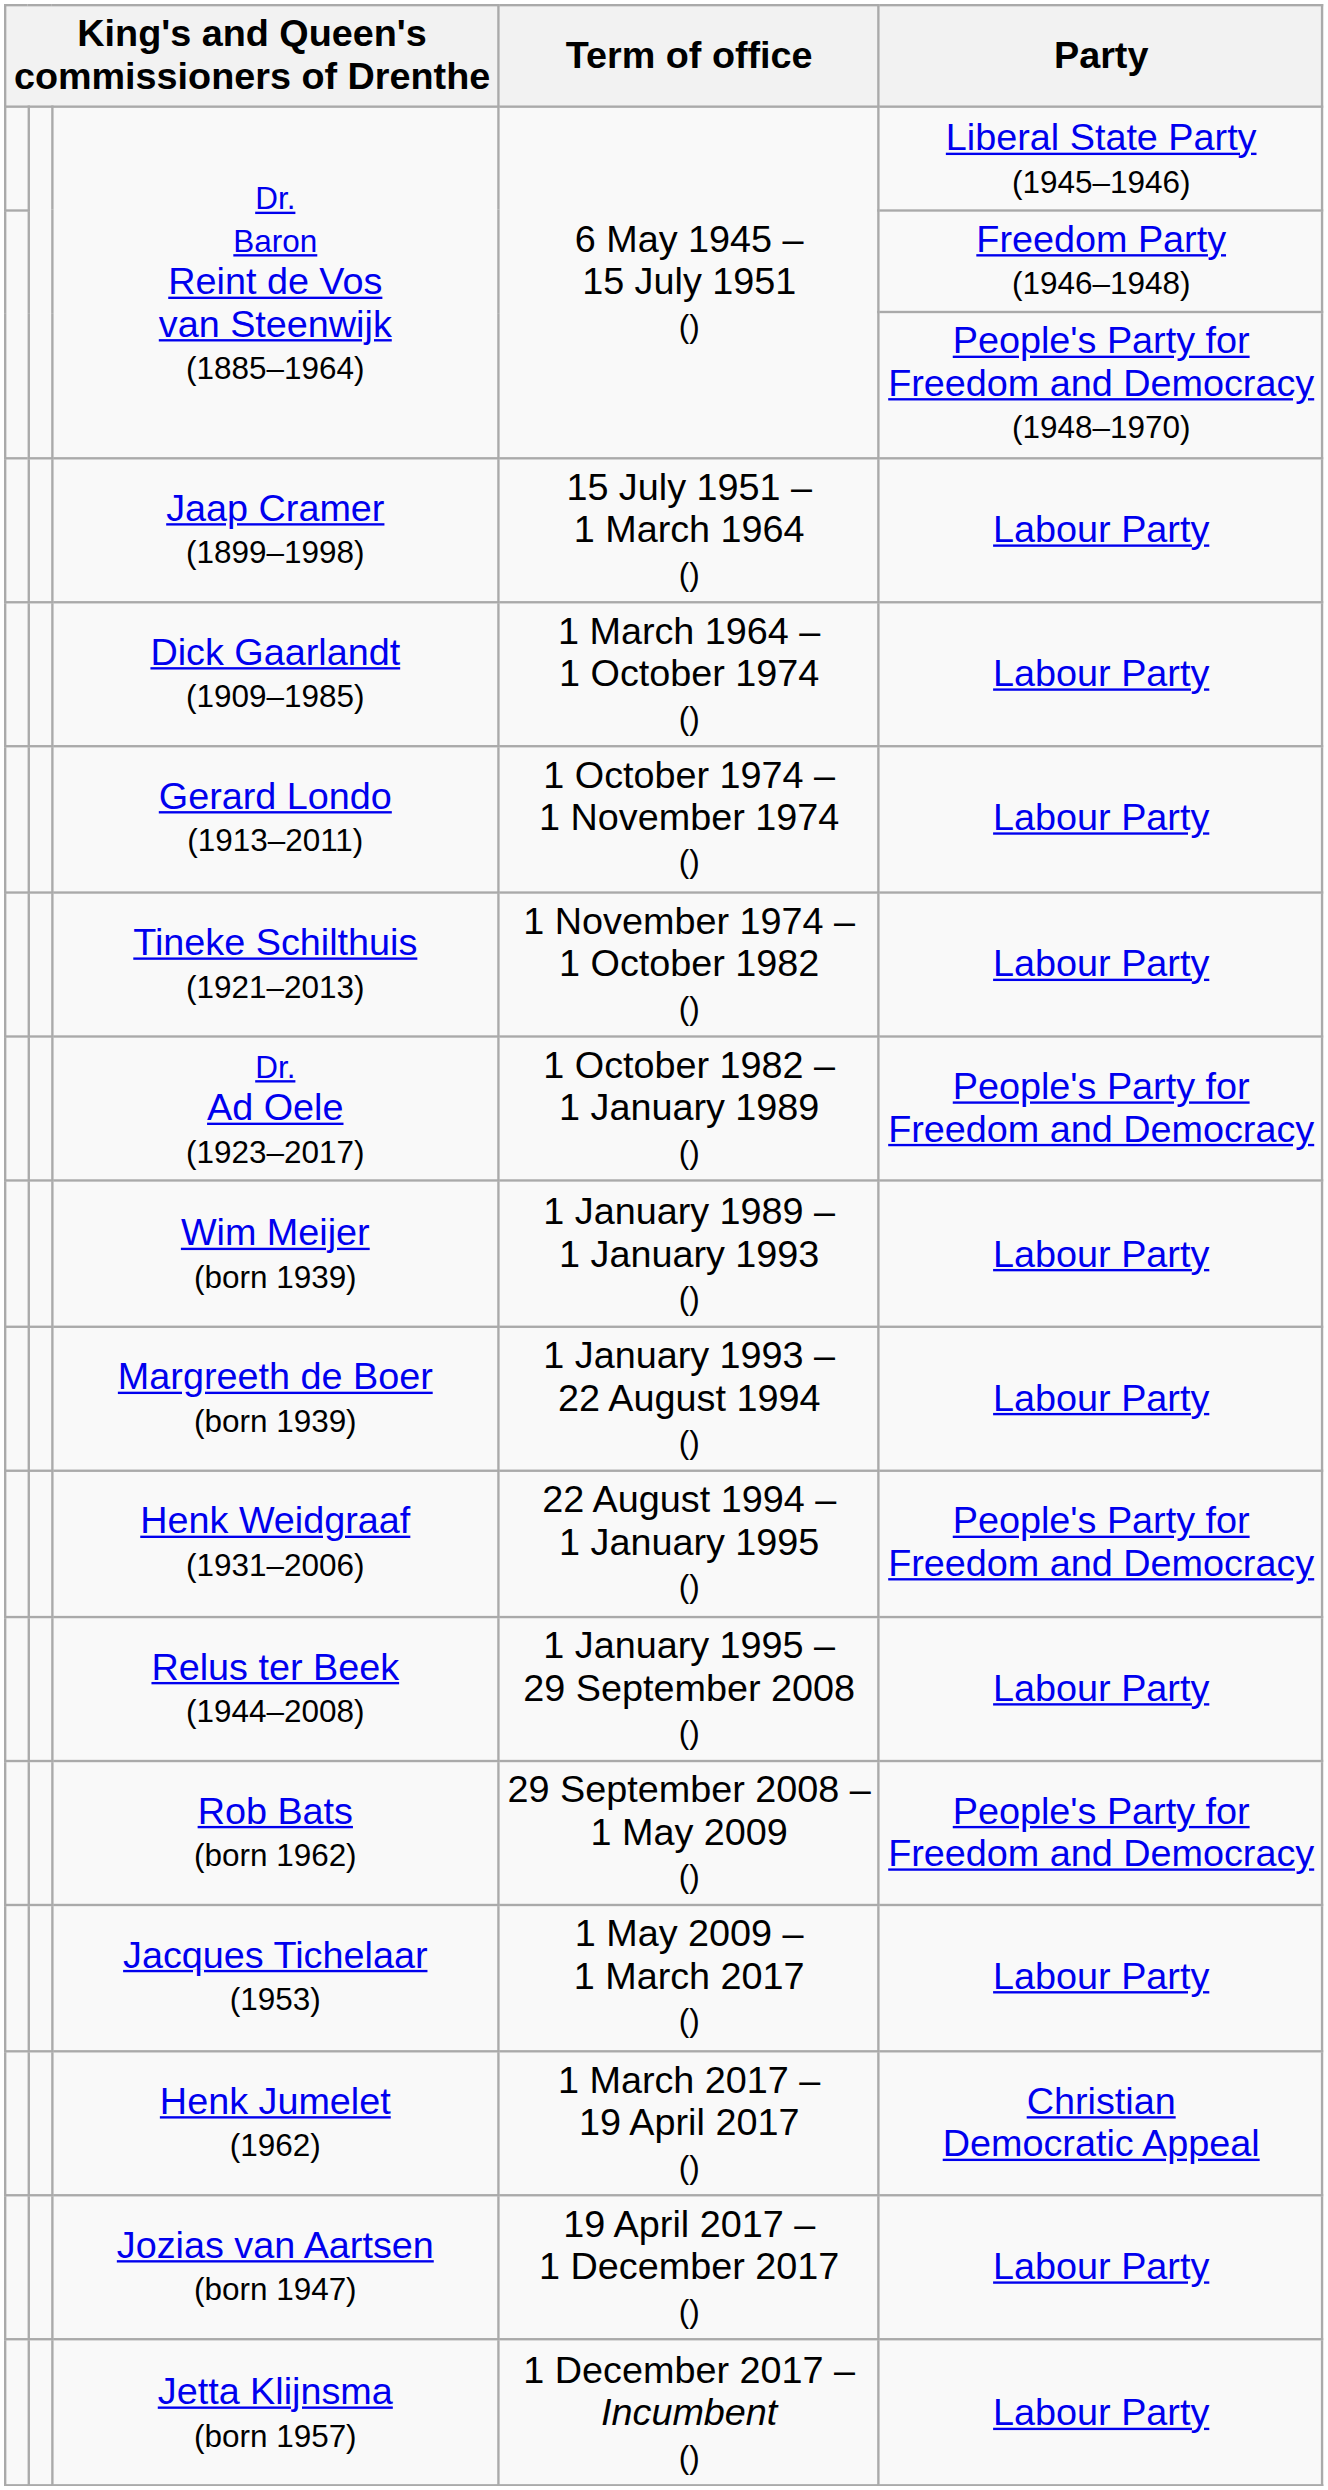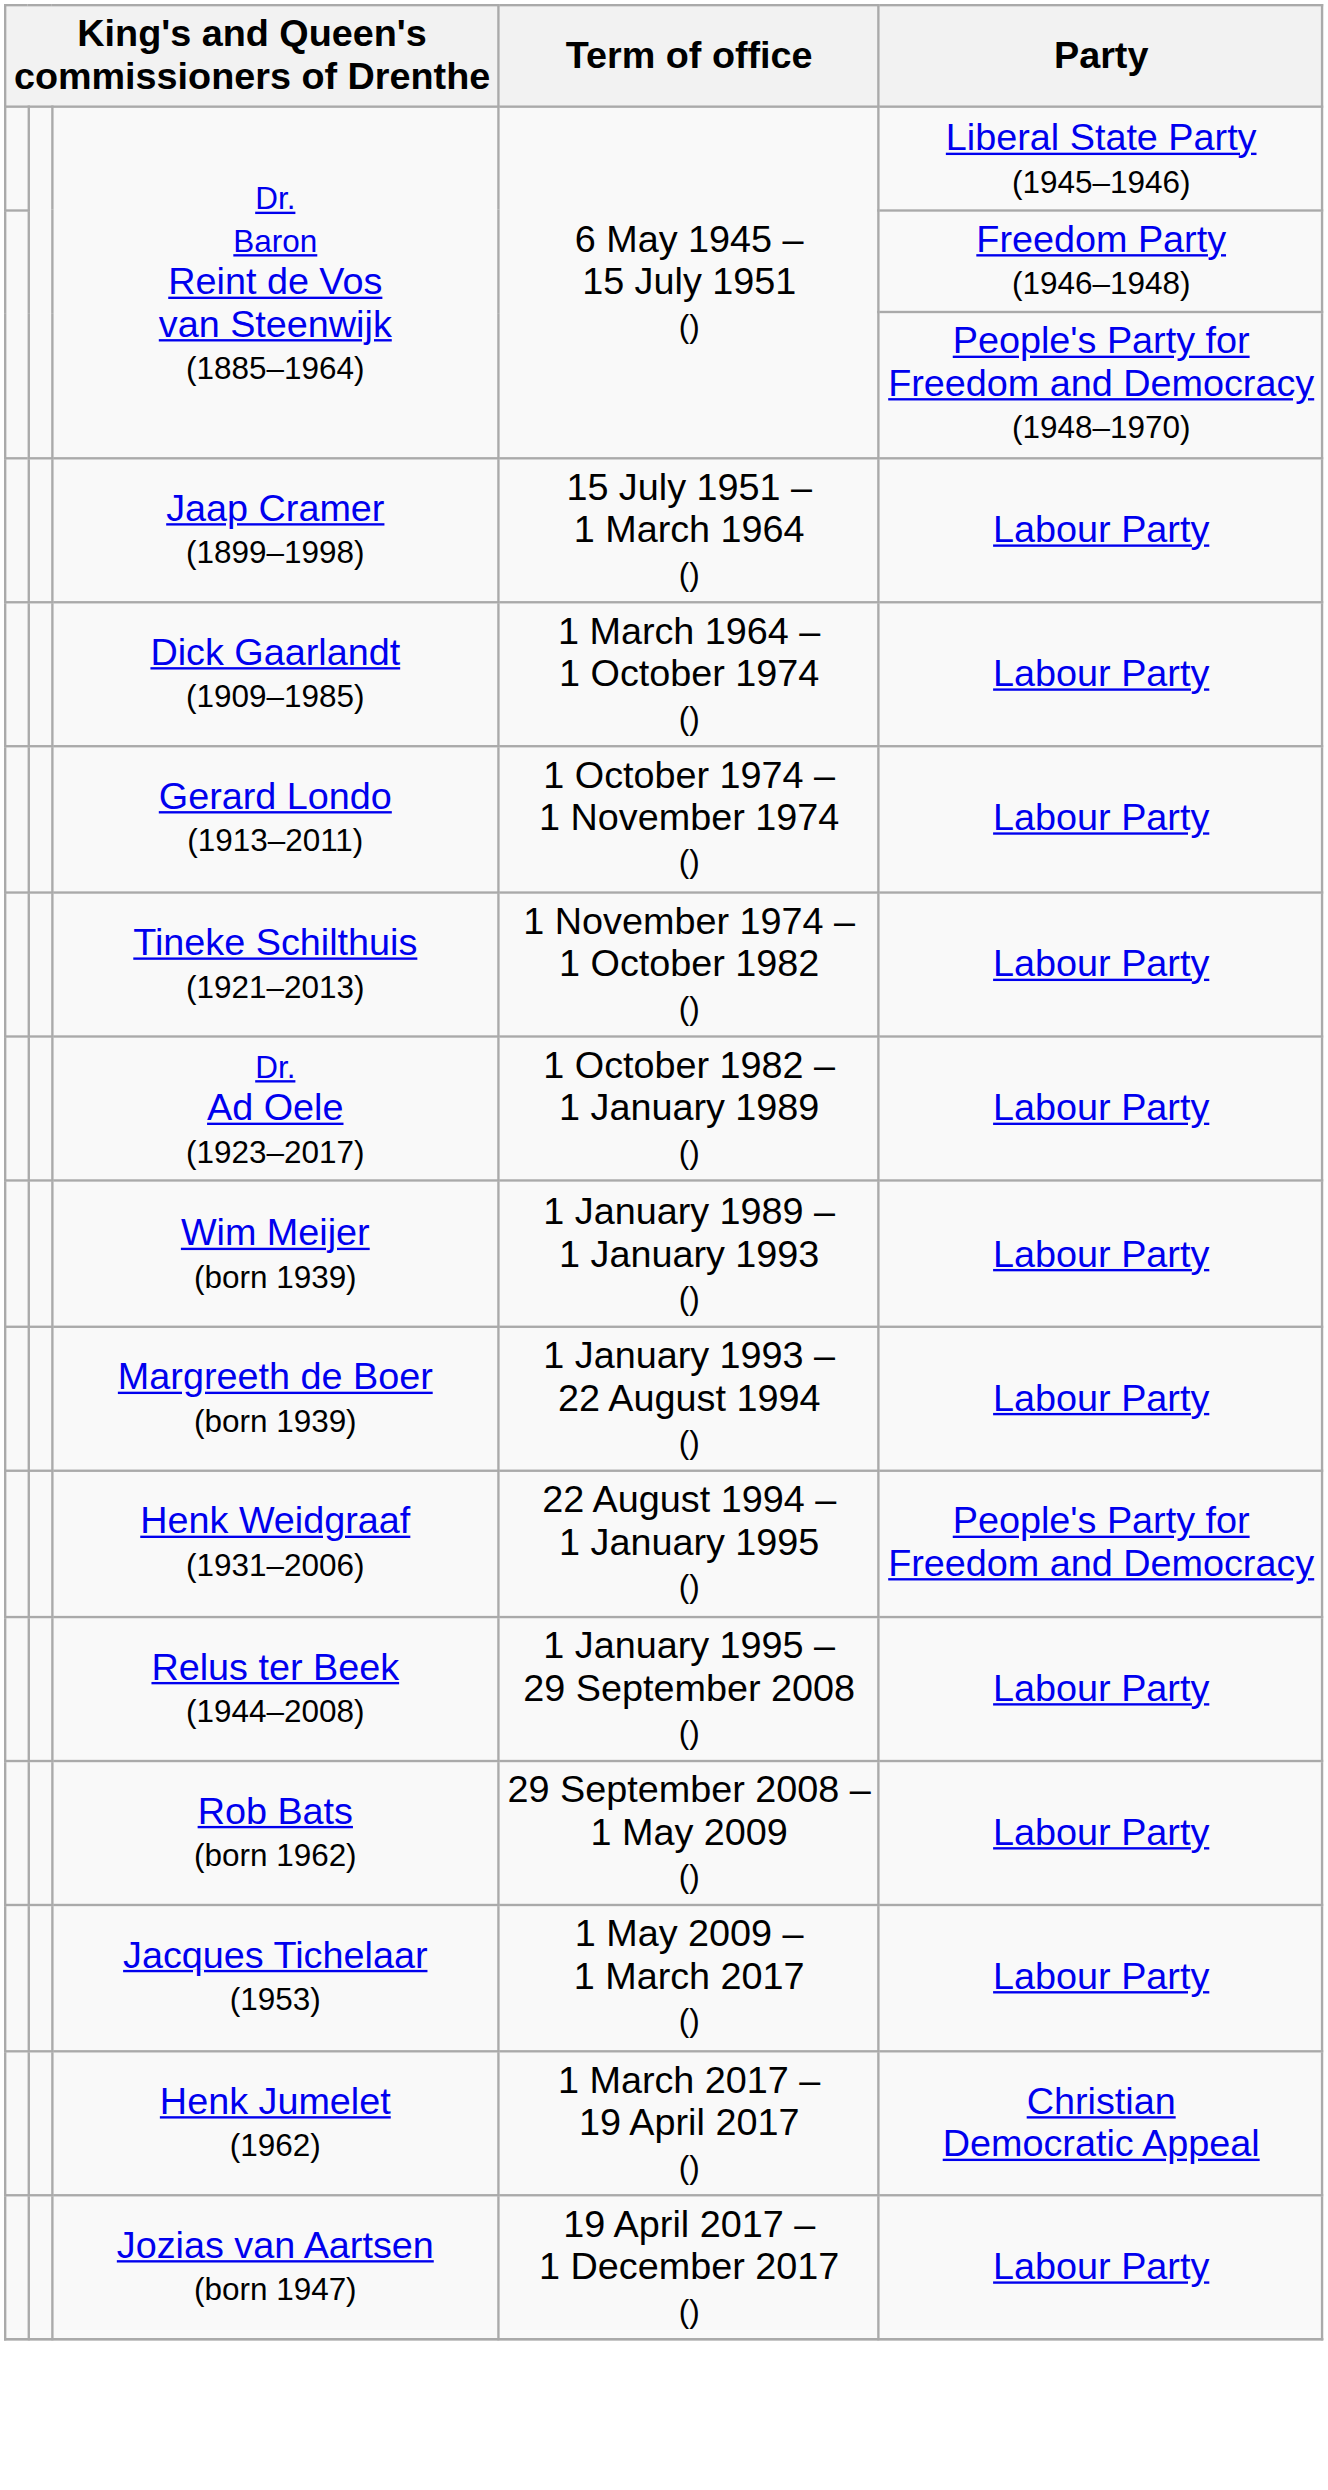(1101, 1108) People's Party for Freedom and Democracy -> (1101, 1108) Labour Party
(1101, 1832) People's Party for Freedom and Democracy -> (1101, 1832) Labour Party
- row: (275, 2411)
